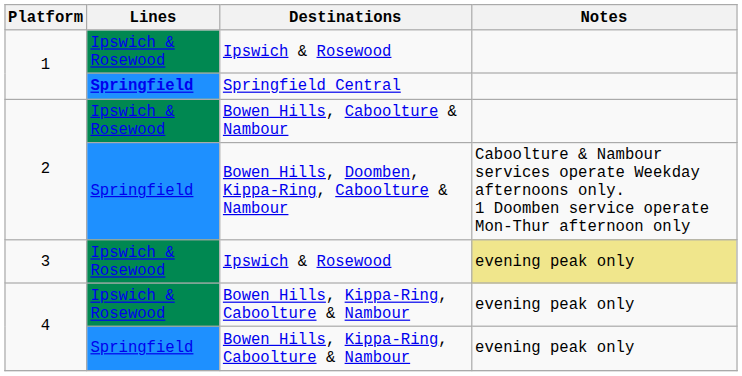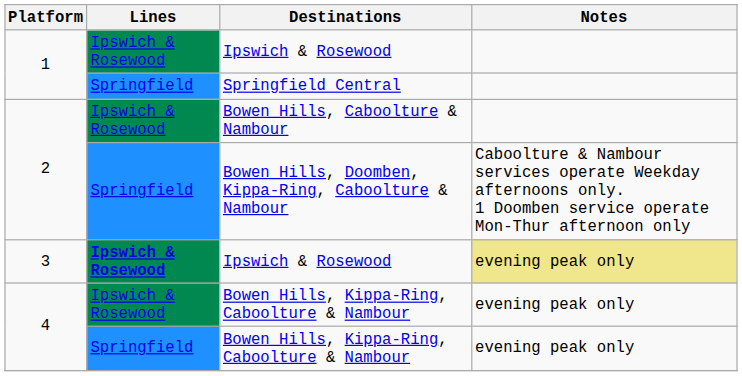(142, 86) bold -> (142, 86) normal
(133, 261) normal -> (133, 261) bold
